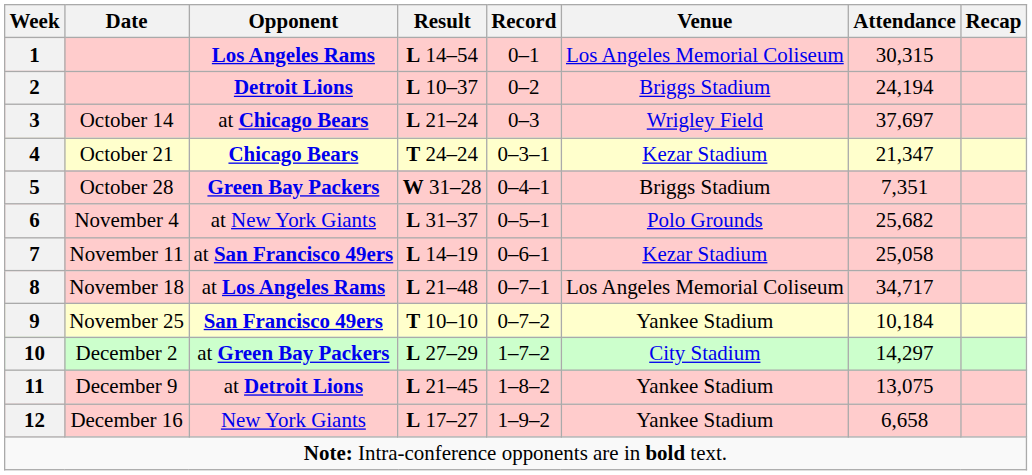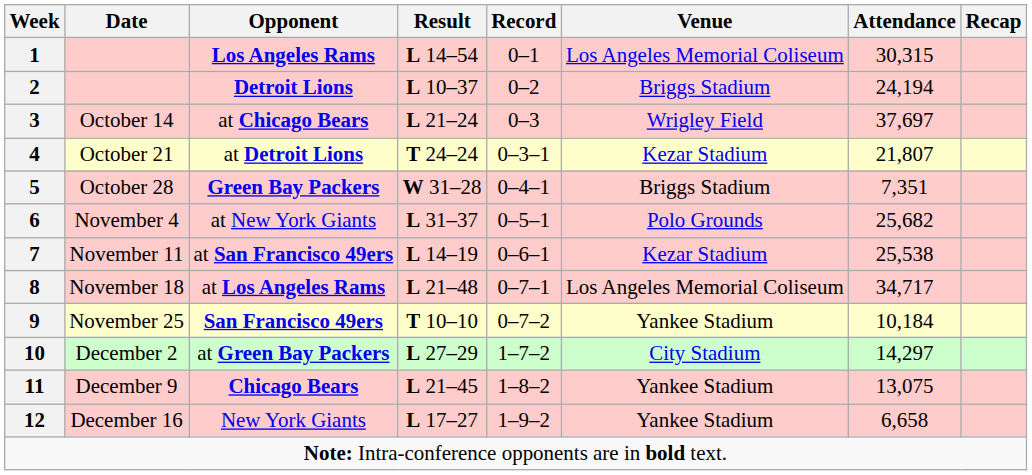(293, 154) Chicago Bears -> (293, 154) at Detroit Lions
(905, 154) 21,347 -> (905, 154) 21,807
(905, 253) 25,058 -> (905, 253) 25,538
(293, 386) at Detroit Lions -> (293, 386) Chicago Bears
